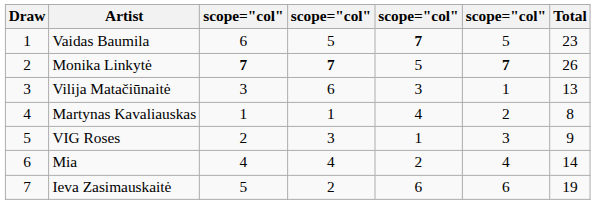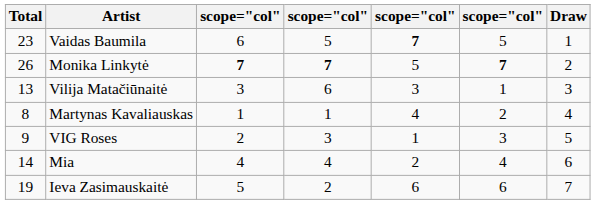columns swapped: (27, 16) <-> (570, 16)
